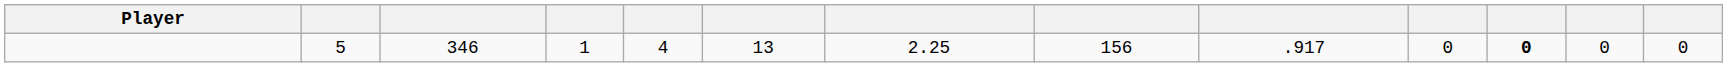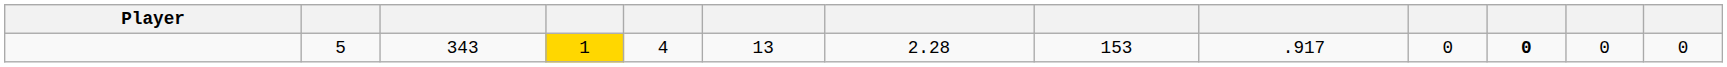(463, 48) 346 -> (463, 48) 343
(585, 48) no background -> (585, 48) gold background
(929, 48) 2.25 -> (929, 48) 2.28
(1116, 48) 156 -> (1116, 48) 153
